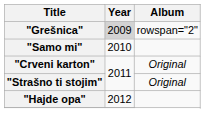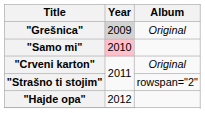(167, 30) rowspan="2" -> (167, 30) Original
(120, 47) no background -> (120, 47) pink background
(167, 82) Original -> (167, 82) rowspan="2"
